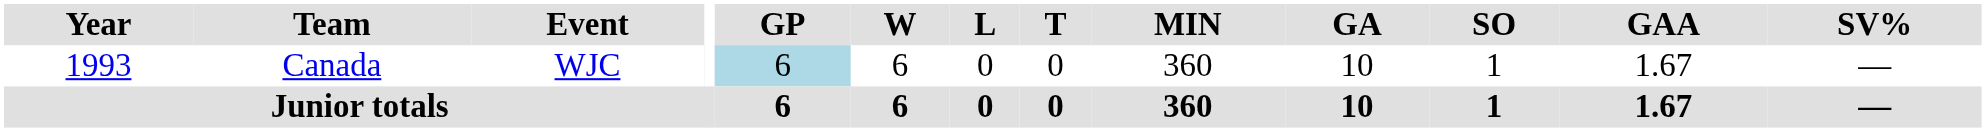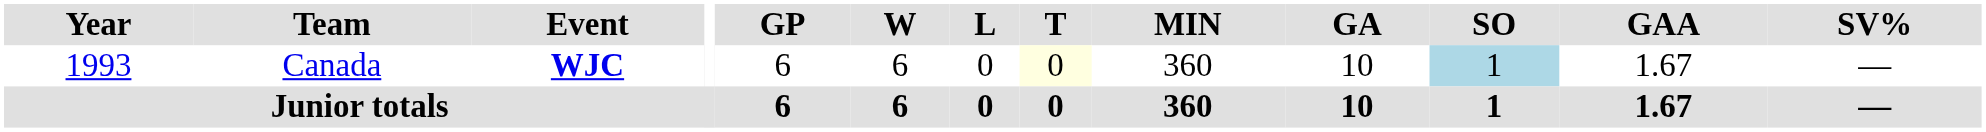(587, 65) normal -> (587, 65) bold
(783, 65) lightblue background -> (783, 65) no background
(1056, 65) no background -> (1056, 65) lightyellow background
(1494, 65) no background -> (1494, 65) lightblue background
